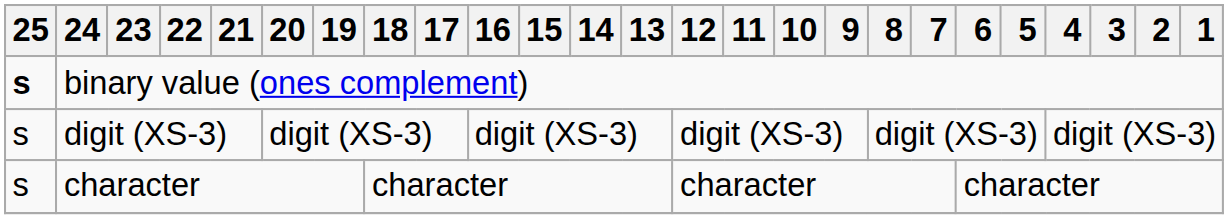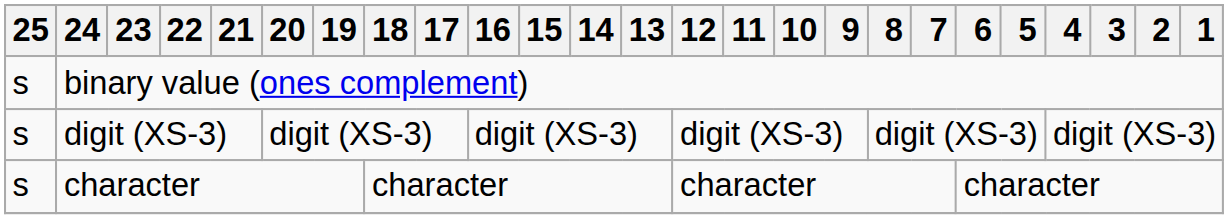(22, 82) bold -> (21, 82) normal
